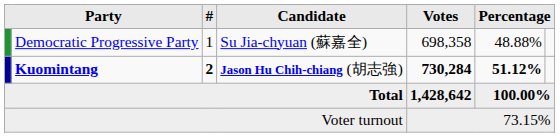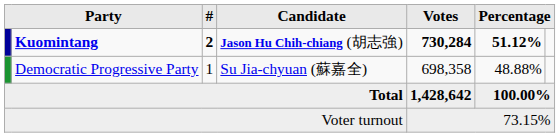rows swapped: (56, 69) <-> (107, 42)
